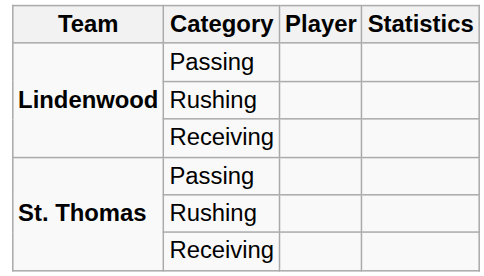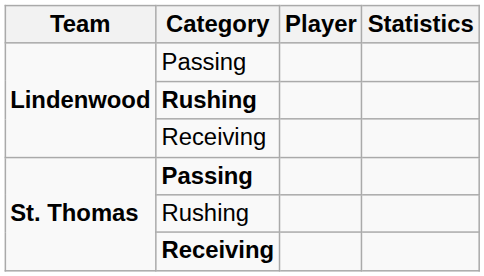(213, 99) normal -> (209, 99) bold
(212, 175) normal -> (207, 175) bold
(222, 251) normal -> (218, 251) bold
